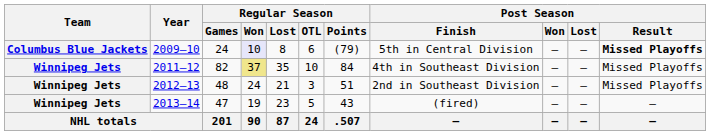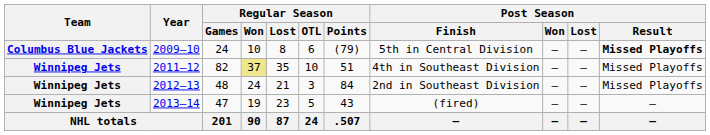(254, 50) lavender background -> (254, 50) no background
(347, 68) 84 -> (347, 68) 51
(347, 86) 51 -> (347, 86) 84
